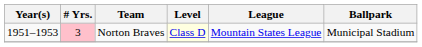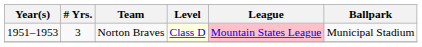(78, 32) pink background -> (78, 32) no background
(266, 32) no background -> (266, 32) pink background
